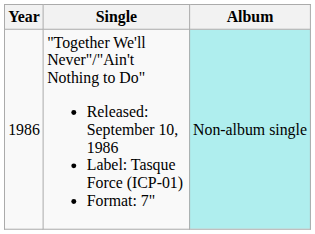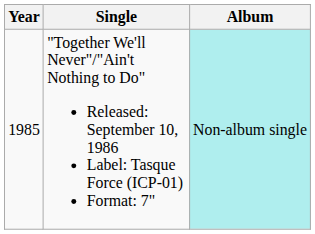(24, 129) 1986 -> (24, 129) 1985
